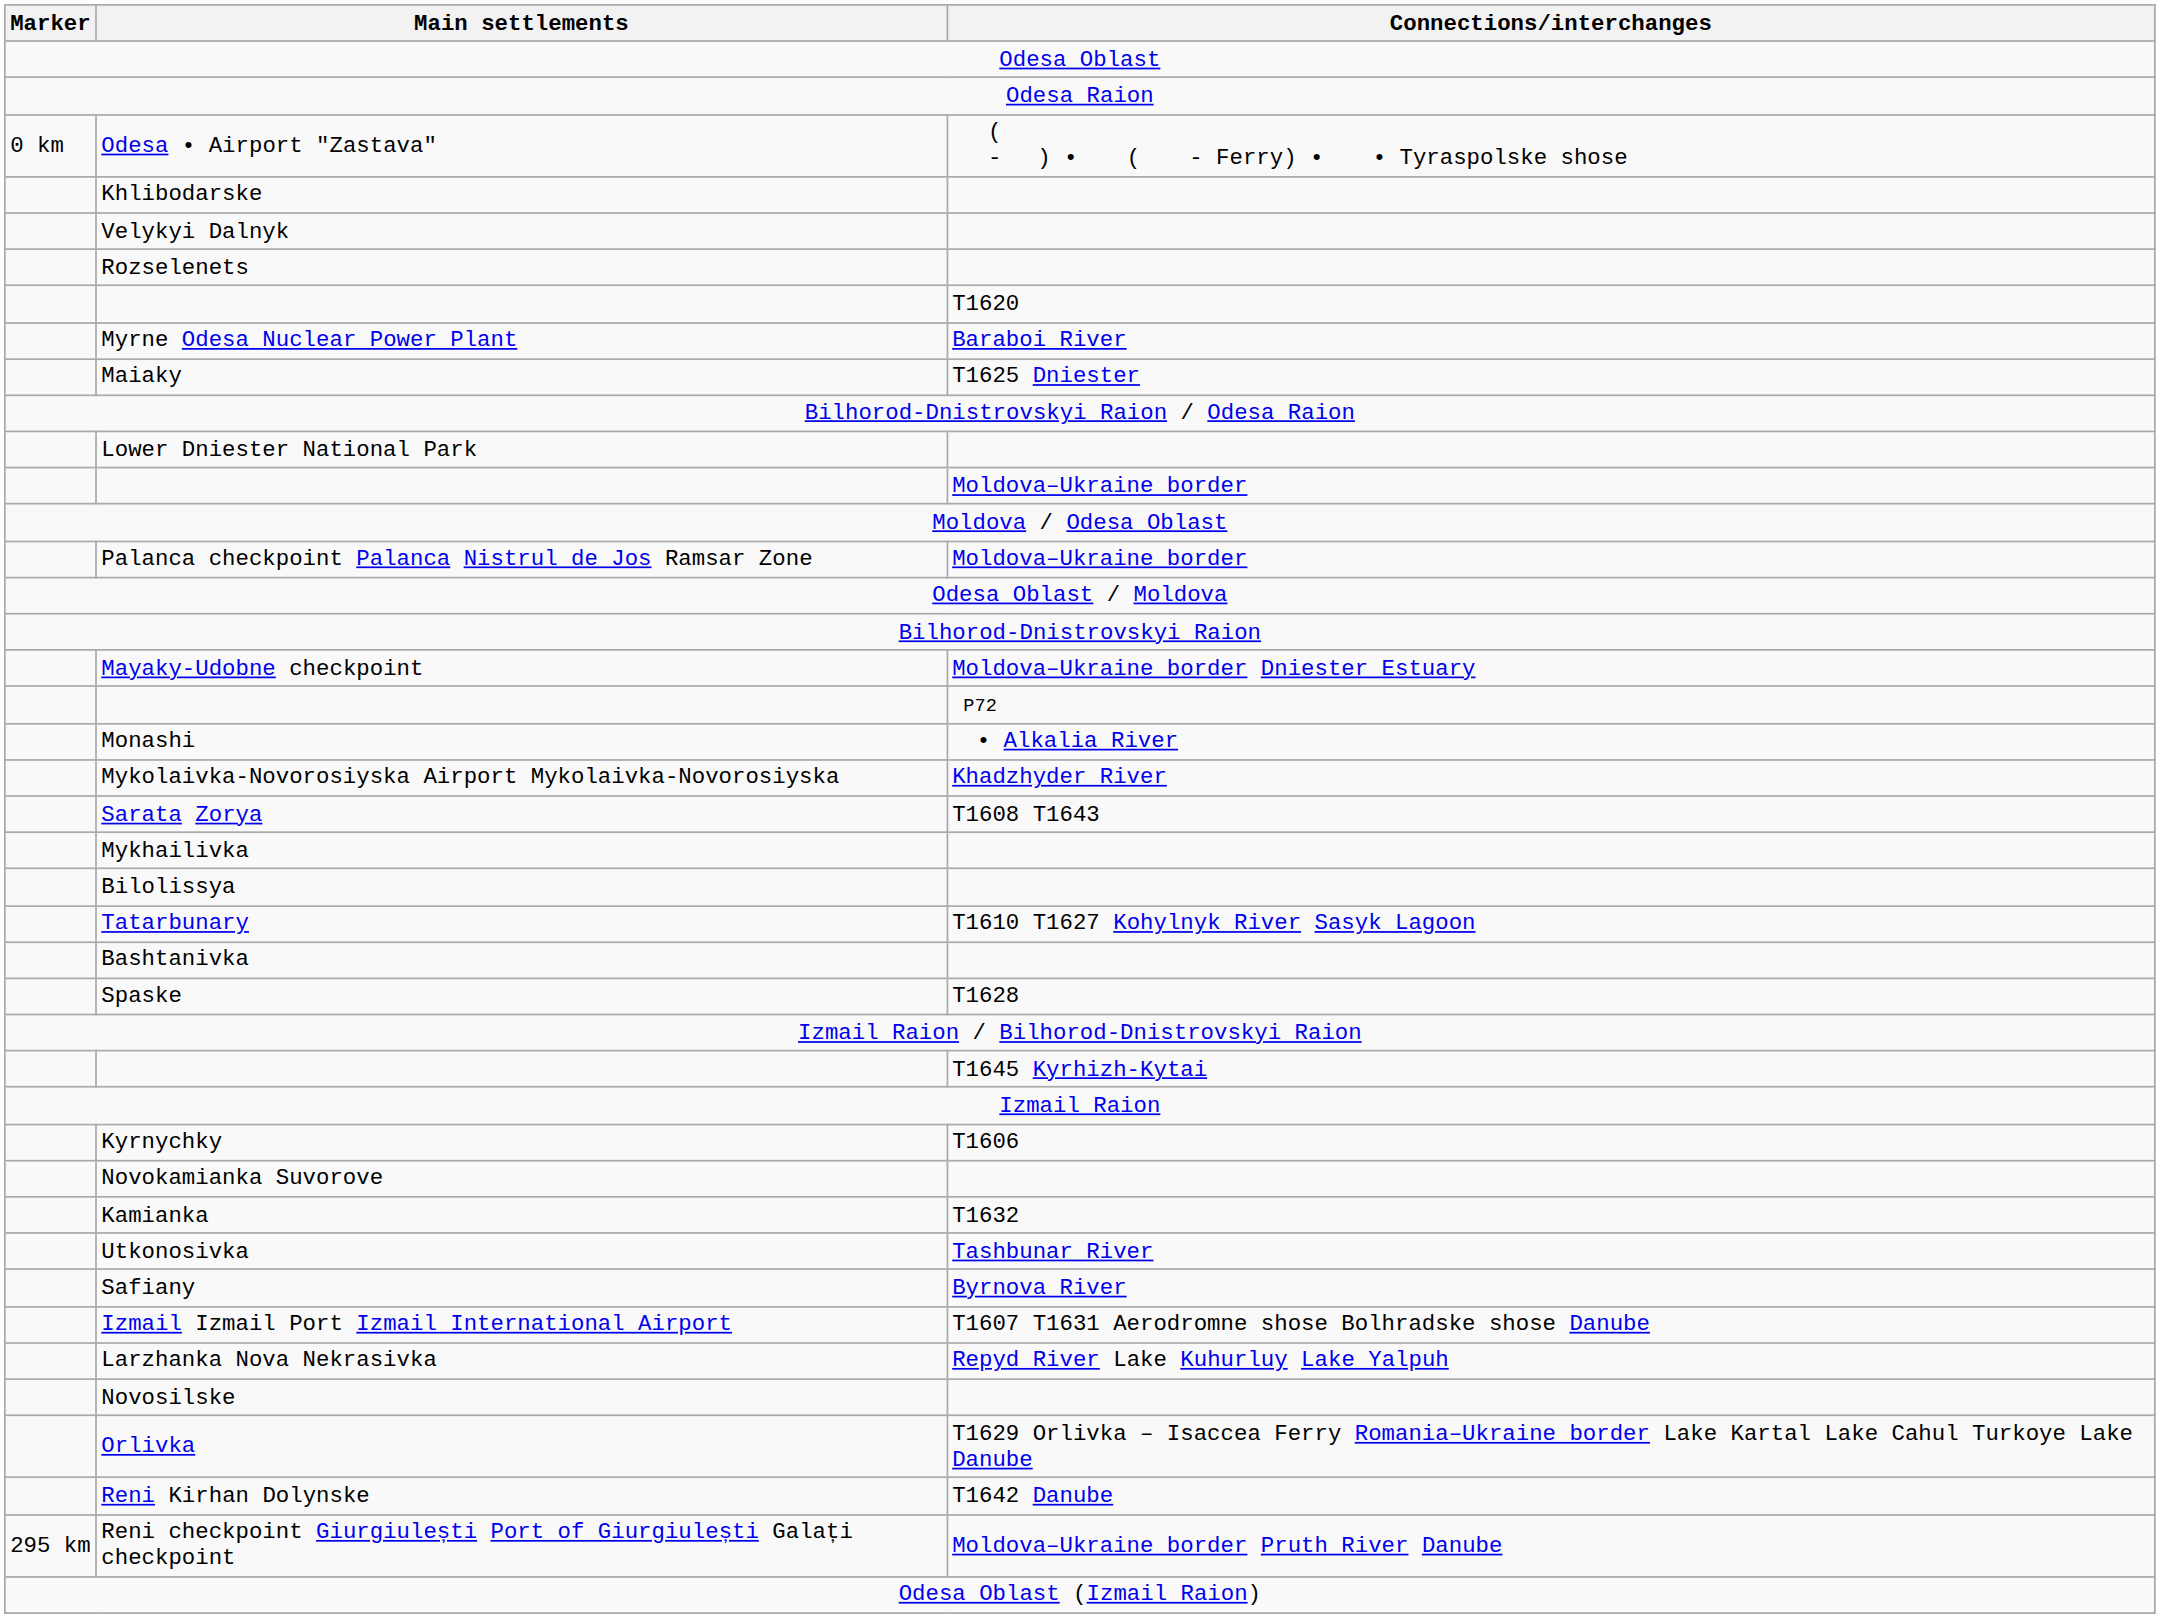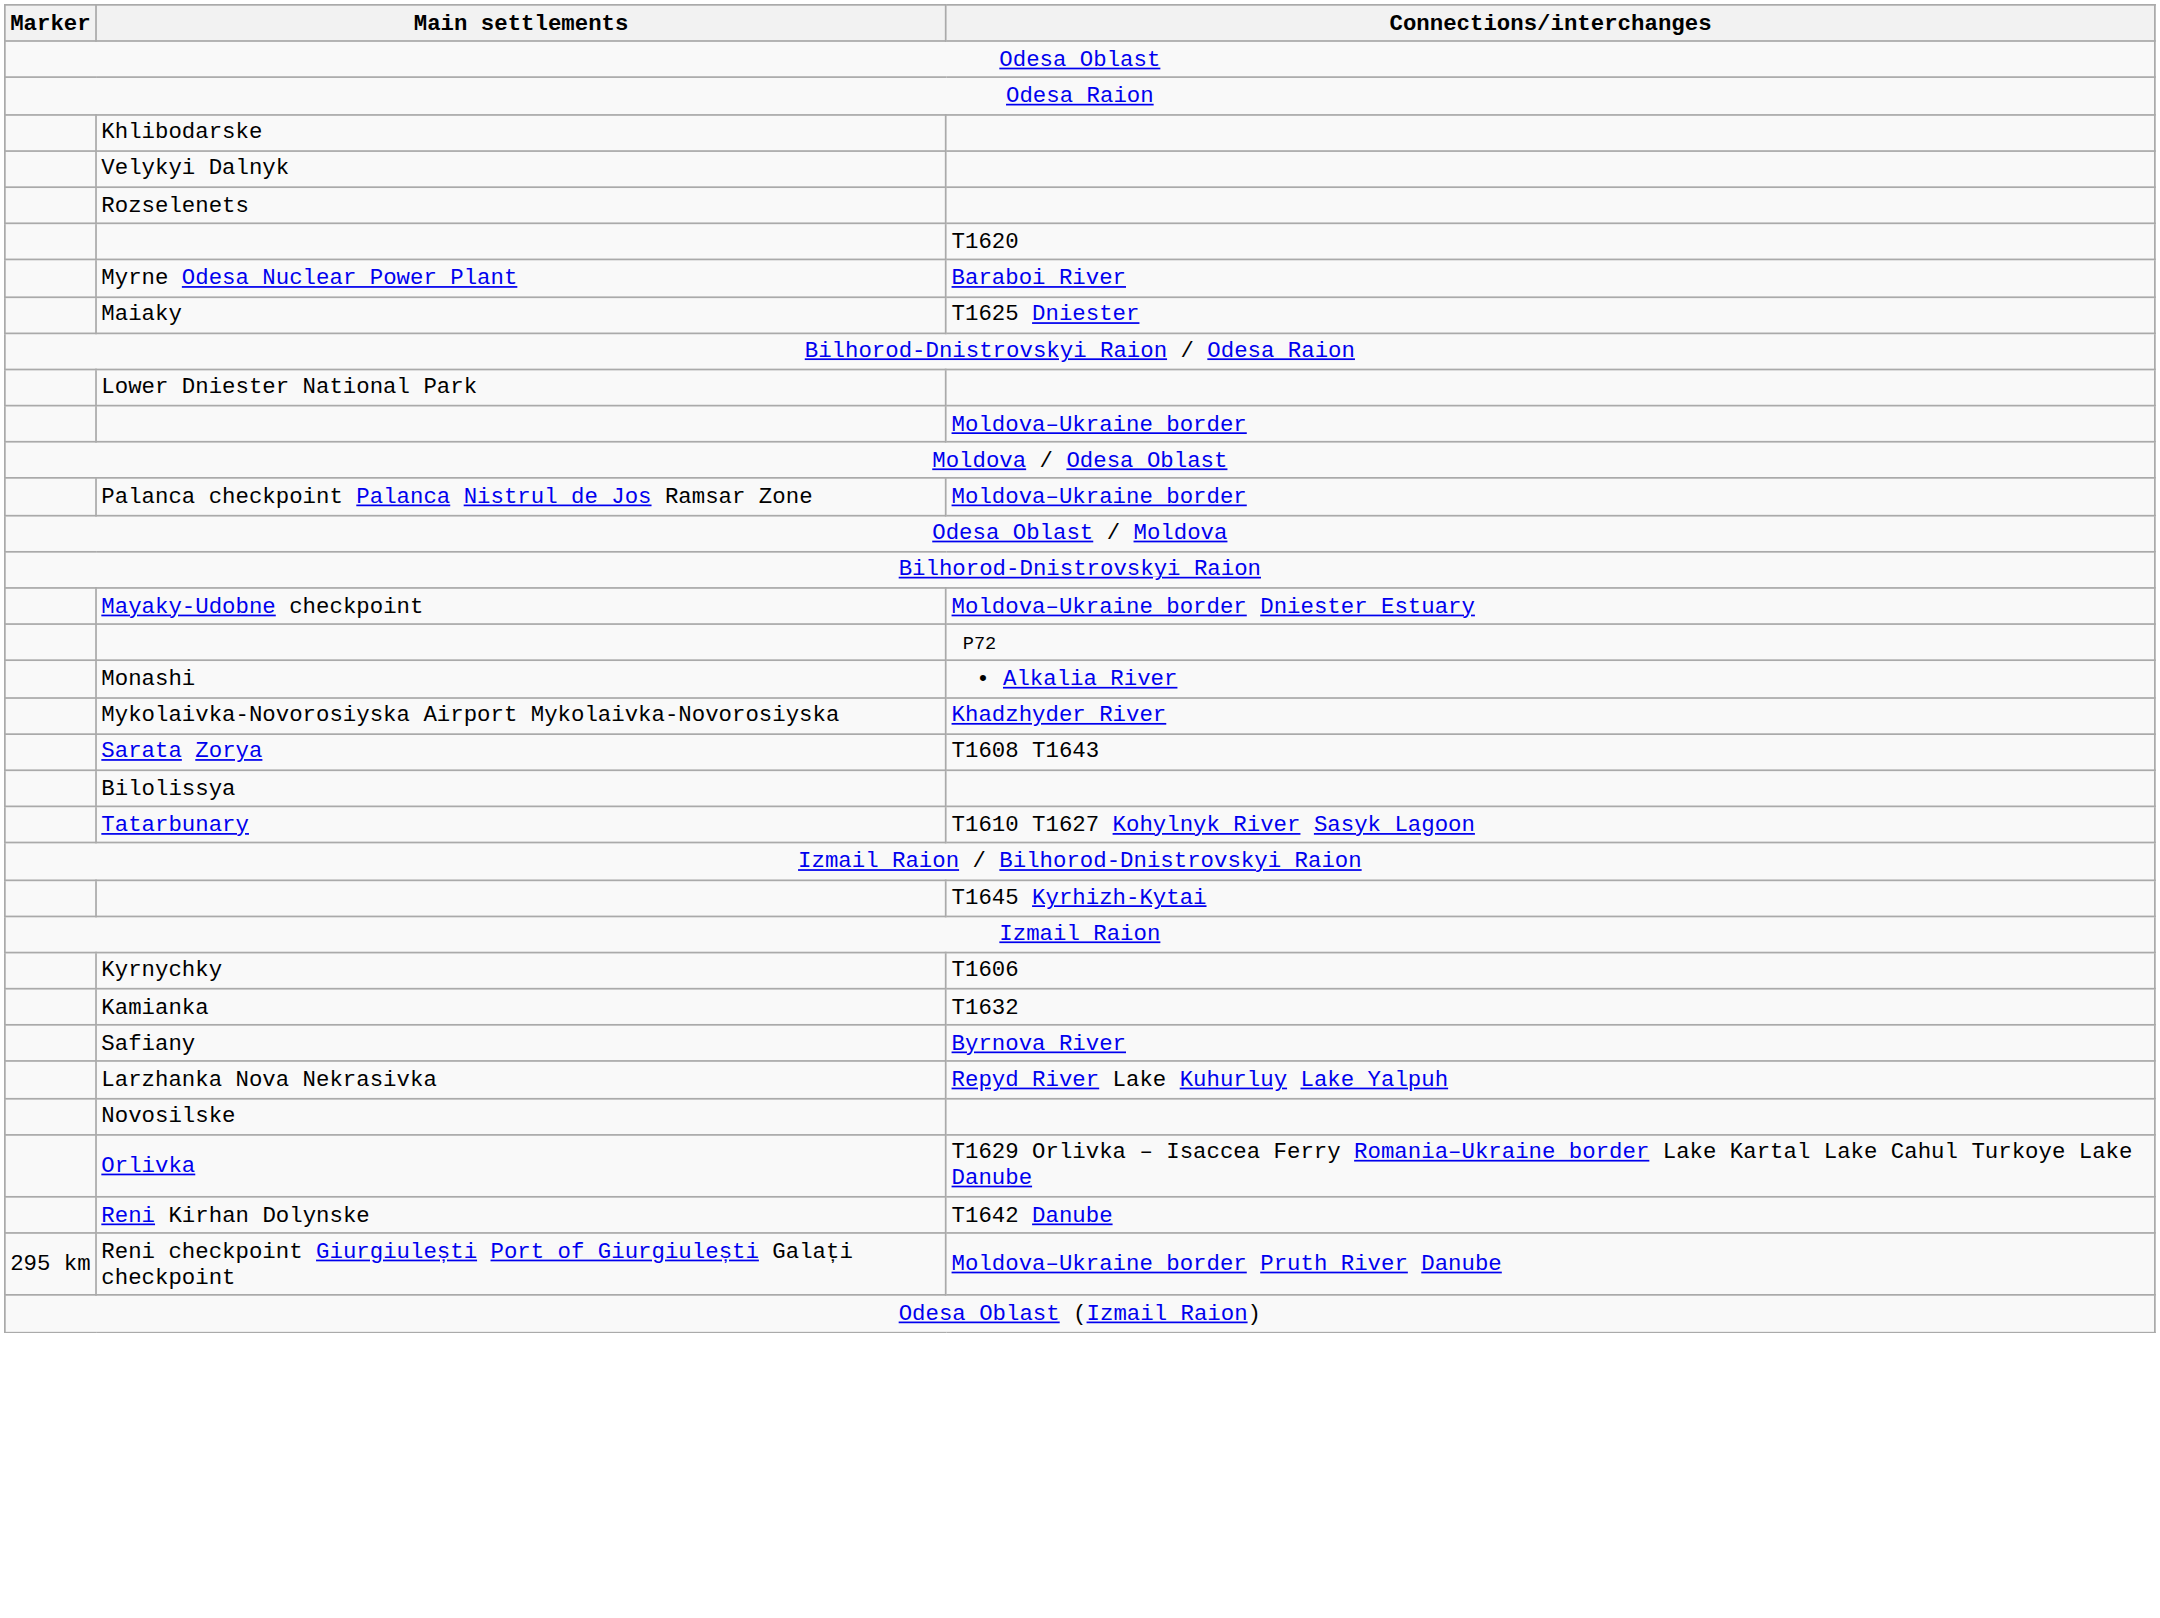- row: (269, 145)
- row: (175, 851)
- row: (175, 960)
- row: (142, 996)
- row: (242, 1179)
- row: (175, 1251)
- row: (417, 1324)
